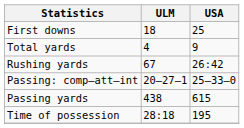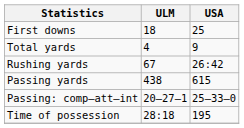rows swapped: (48, 98) <-> (73, 81)
